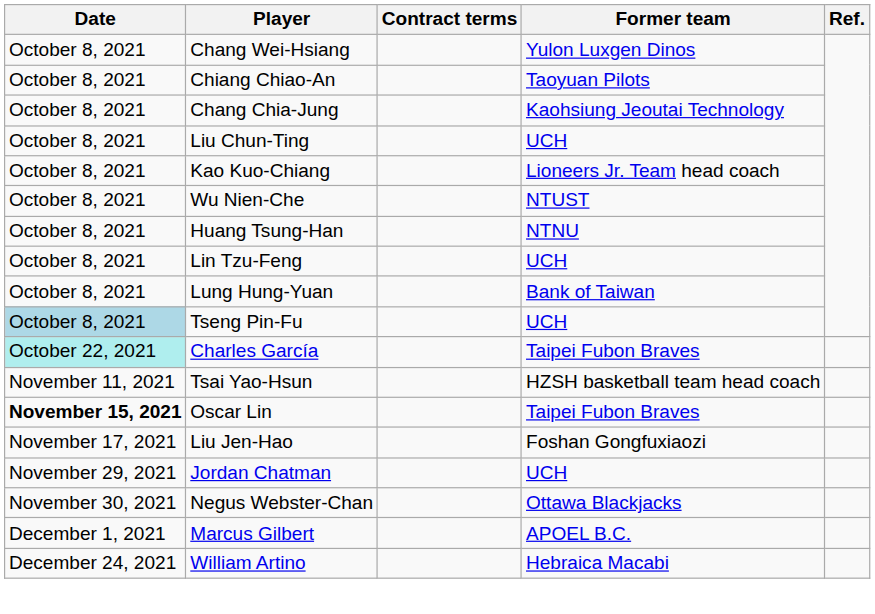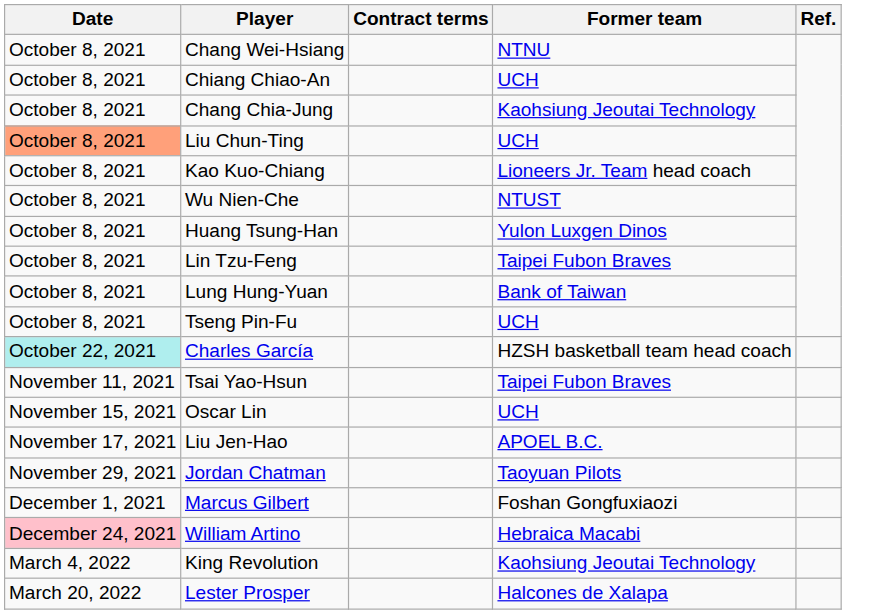(611, 49) Yulon Luxgen Dinos -> (524, 49) NTNU
(588, 79) Taoyuan Pilots -> (518, 79) UCH
(77, 140) no background -> (77, 140) lightsalmon background
(552, 230) NTNU -> (582, 230) Yulon Luxgen Dinos
(547, 261) UCH -> (584, 261) Taipei Fubon Braves
(77, 321) lightblue background -> (77, 321) no background
(613, 351) Taipei Fubon Braves -> (645, 351) HZSH basketball team head coach
(673, 381) HZSH basketball team head coach -> (584, 381) Taipei Fubon Braves
(95, 412) bold -> (93, 412) normal
(613, 412) Taipei Fubon Braves -> (518, 412) UCH
(616, 442) Foshan Gongfuxiaozi -> (550, 442) APOEL B.C.
(547, 472) UCH -> (559, 472) Taoyuan Pilots
- row: (282, 502)
(579, 532) APOEL B.C. -> (587, 502) Foshan Gongfuxiaozi
(93, 563) no background -> (93, 532) pink background
+ row: (252, 563)
+ row: (247, 593)
